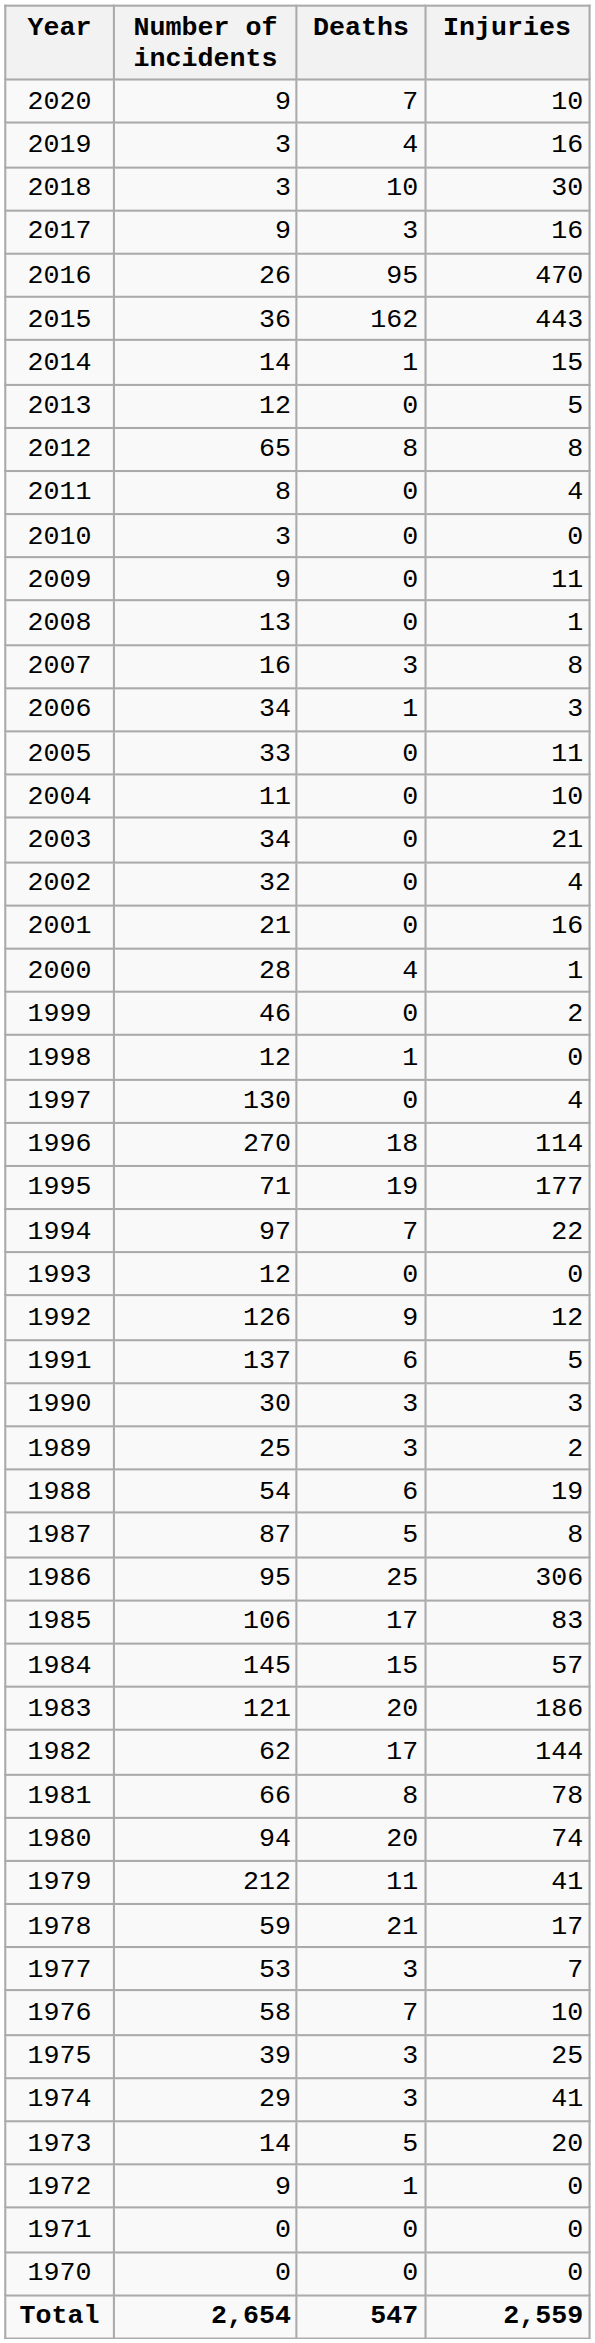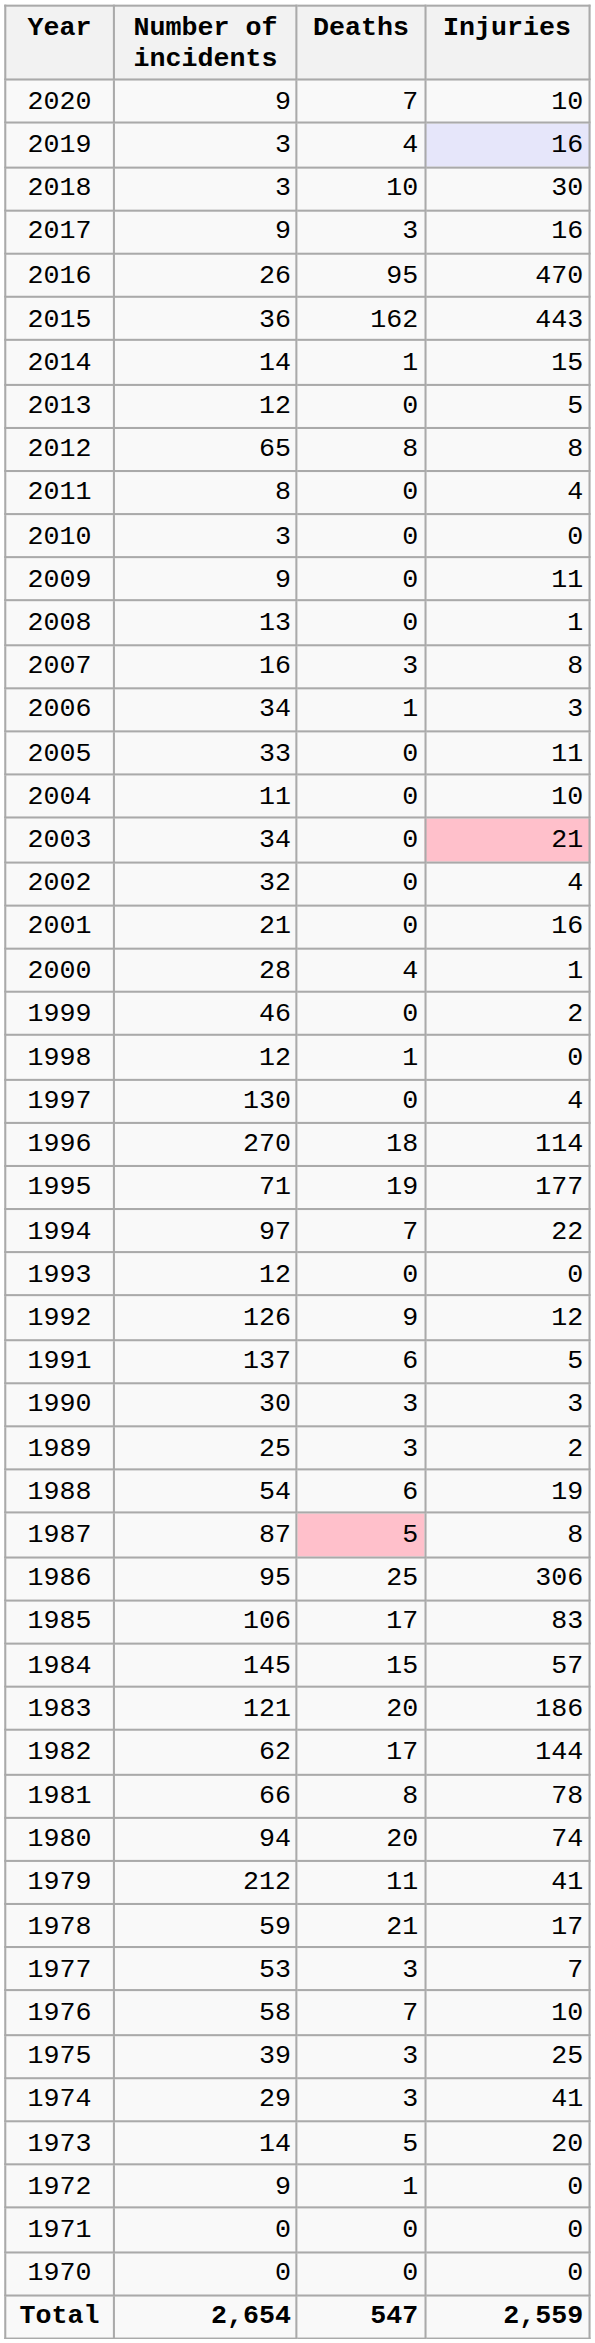(567, 145) no background -> (567, 145) lavender background
(567, 840) no background -> (567, 840) pink background
(410, 1535) no background -> (410, 1535) pink background
